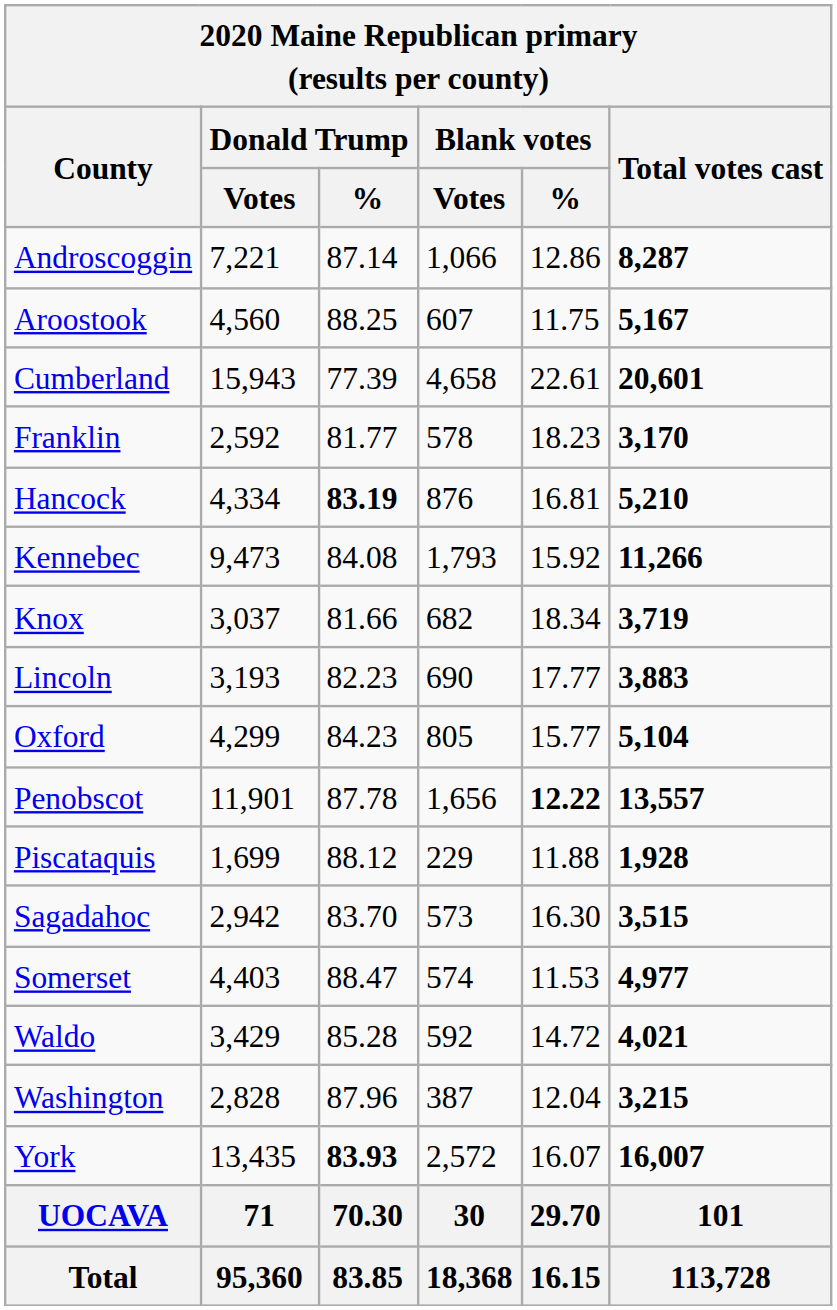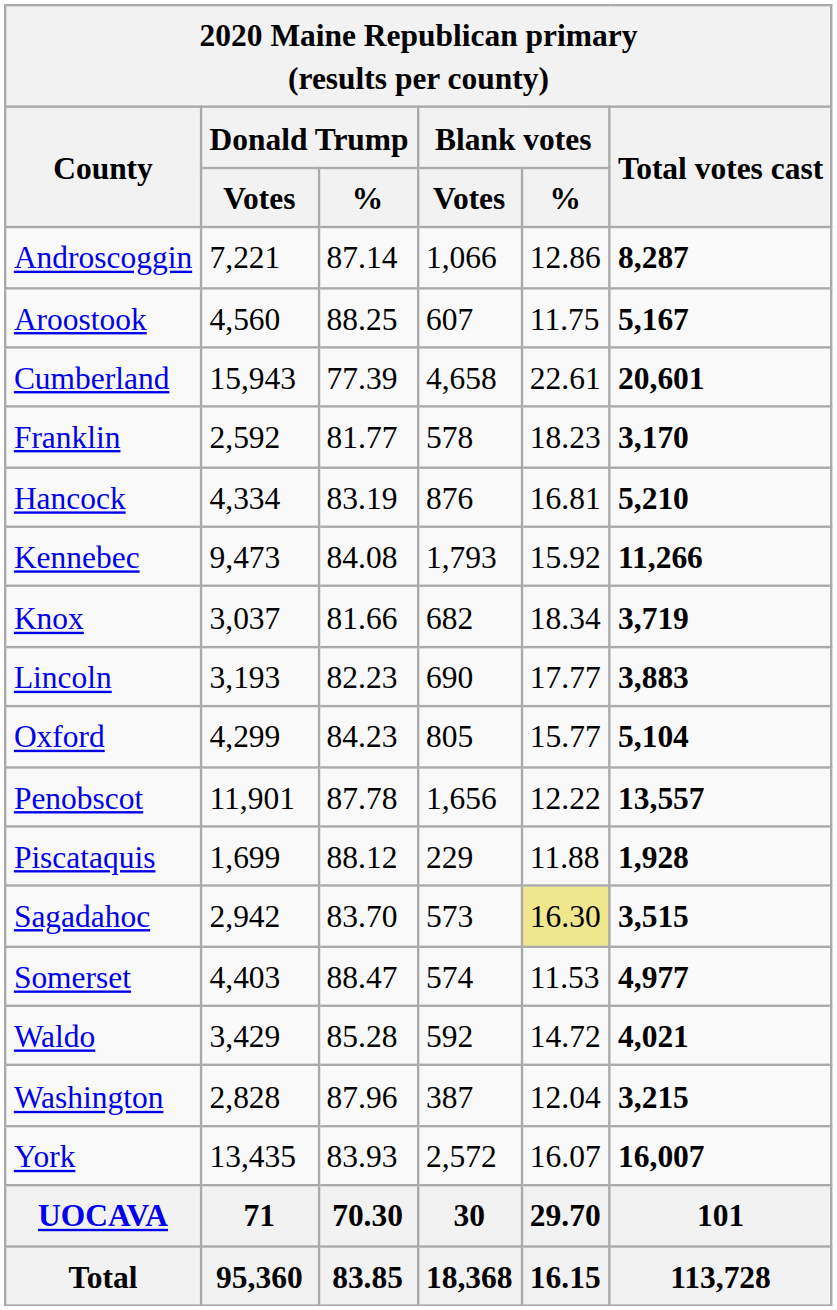(362, 496) bold -> (362, 498) normal
(565, 795) bold -> (565, 797) normal
(565, 917) no background -> (565, 917) khaki background
(362, 1154) bold -> (362, 1157) normal
